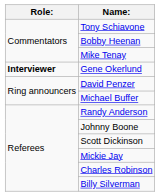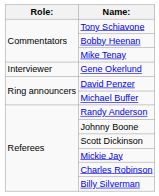(32, 69) bold -> (30, 69) normal
